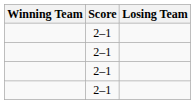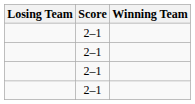columns swapped: (45, 14) <-> (155, 14)
